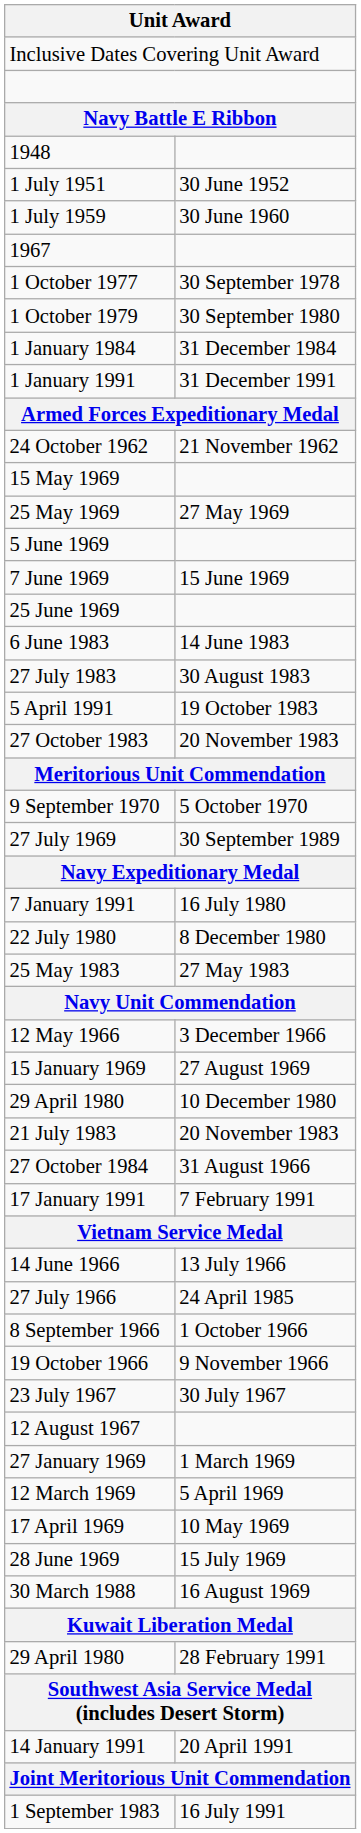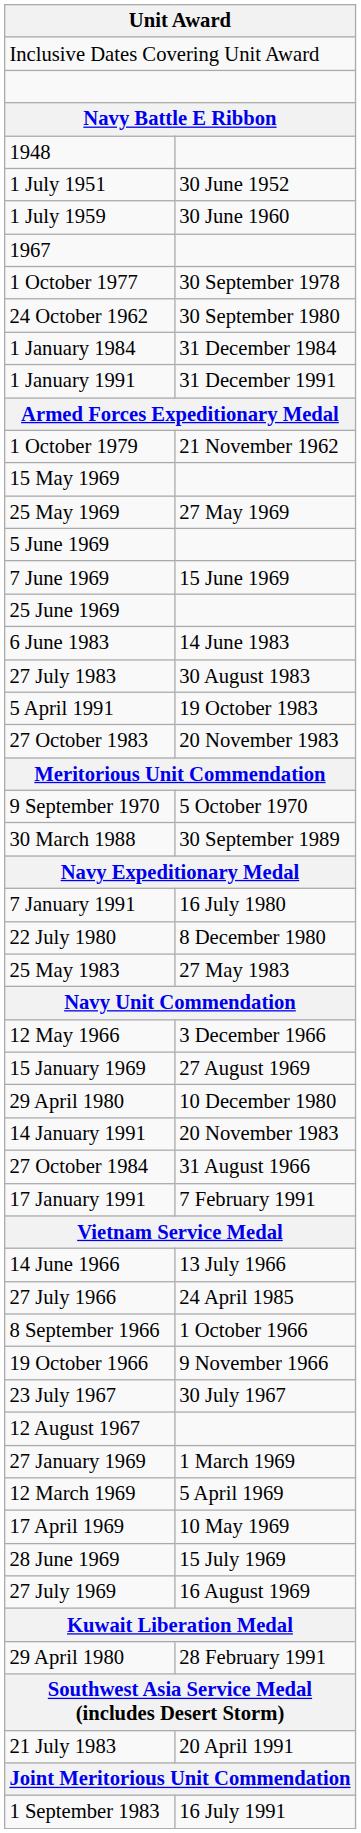(74, 315) 1 October 1979 -> (79, 315) 24 October 1962
(79, 446) 24 October 1962 -> (74, 446) 1 October 1979
(63, 839) 27 July 1969 -> (72, 839) 30 March 1988
(63, 1133) 21 July 1983 -> (78, 1133) 14 January 1991
(72, 1592) 30 March 1988 -> (63, 1592) 27 July 1969
(78, 1746) 14 January 1991 -> (63, 1746) 21 July 1983
